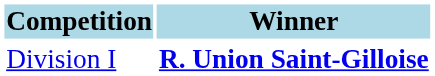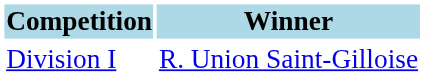(294, 58) bold -> (288, 58) normal
